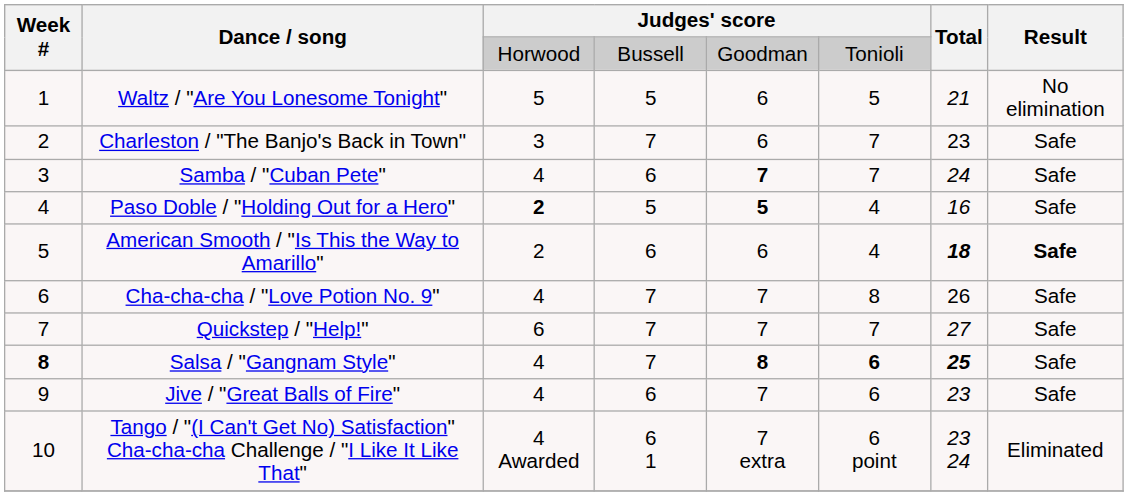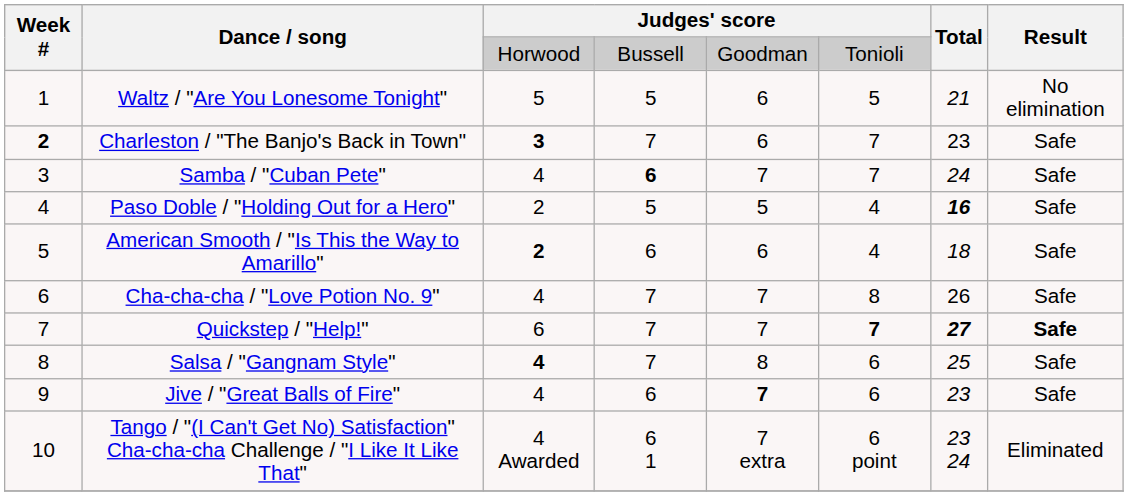(44, 142) normal -> (44, 142) bold
(539, 142) normal -> (539, 142) bold
(651, 175) normal -> (651, 175) bold
(762, 175) bold -> (762, 175) normal
(539, 207) bold -> (539, 207) normal
(762, 207) bold -> (762, 207) normal
(959, 207) normal -> (959, 207) bold
(539, 252) normal -> (539, 252) bold
(959, 252) bold -> (959, 252) normal
(1055, 252) bold -> (1055, 252) normal
(874, 329) normal -> (874, 329) bold
(959, 329) normal -> (959, 329) bold
(1055, 329) normal -> (1055, 329) bold
(44, 361) bold -> (44, 361) normal
(539, 361) normal -> (539, 361) bold
(762, 361) bold -> (762, 361) normal
(874, 361) bold -> (874, 361) normal
(959, 361) bold -> (959, 361) normal
(762, 394) normal -> (762, 394) bold
